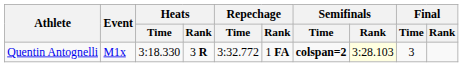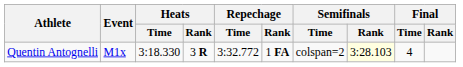(321, 52) bold -> (320, 52) normal
(411, 52) 3 -> (409, 52) 4
